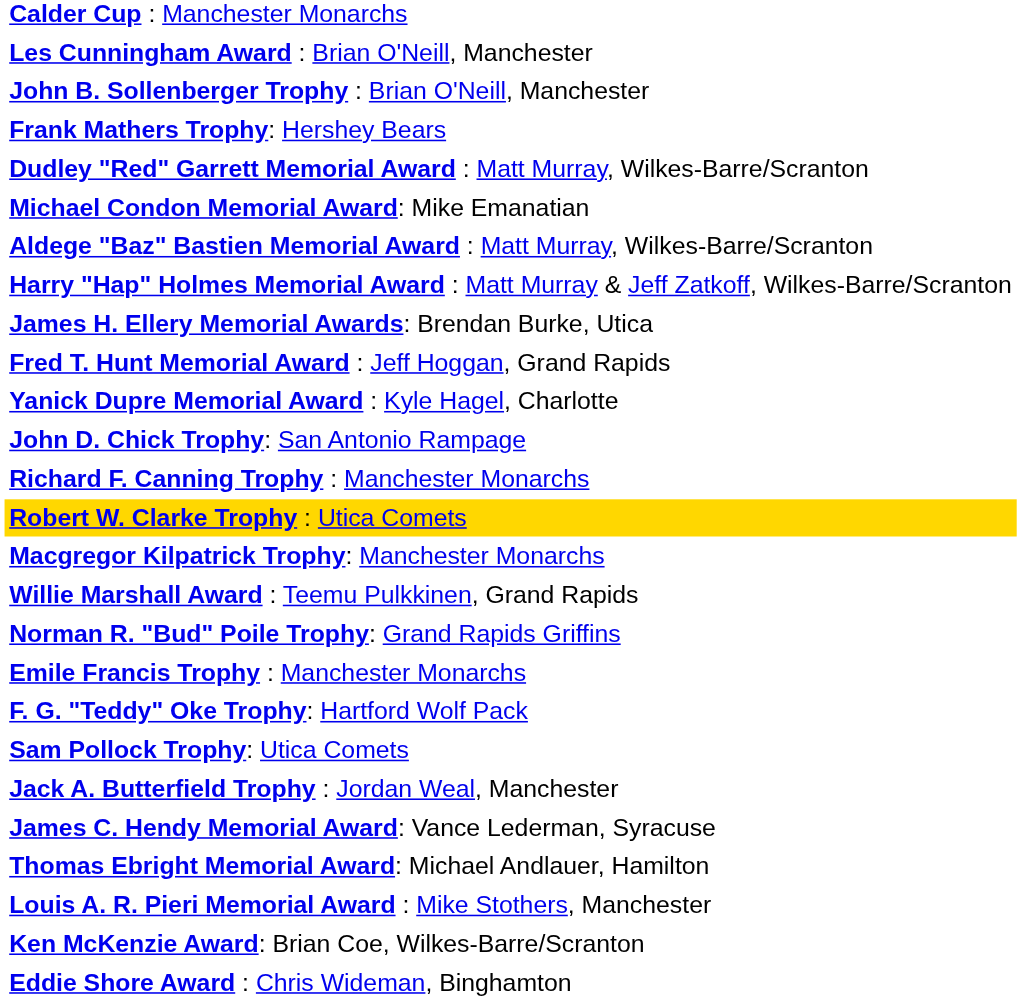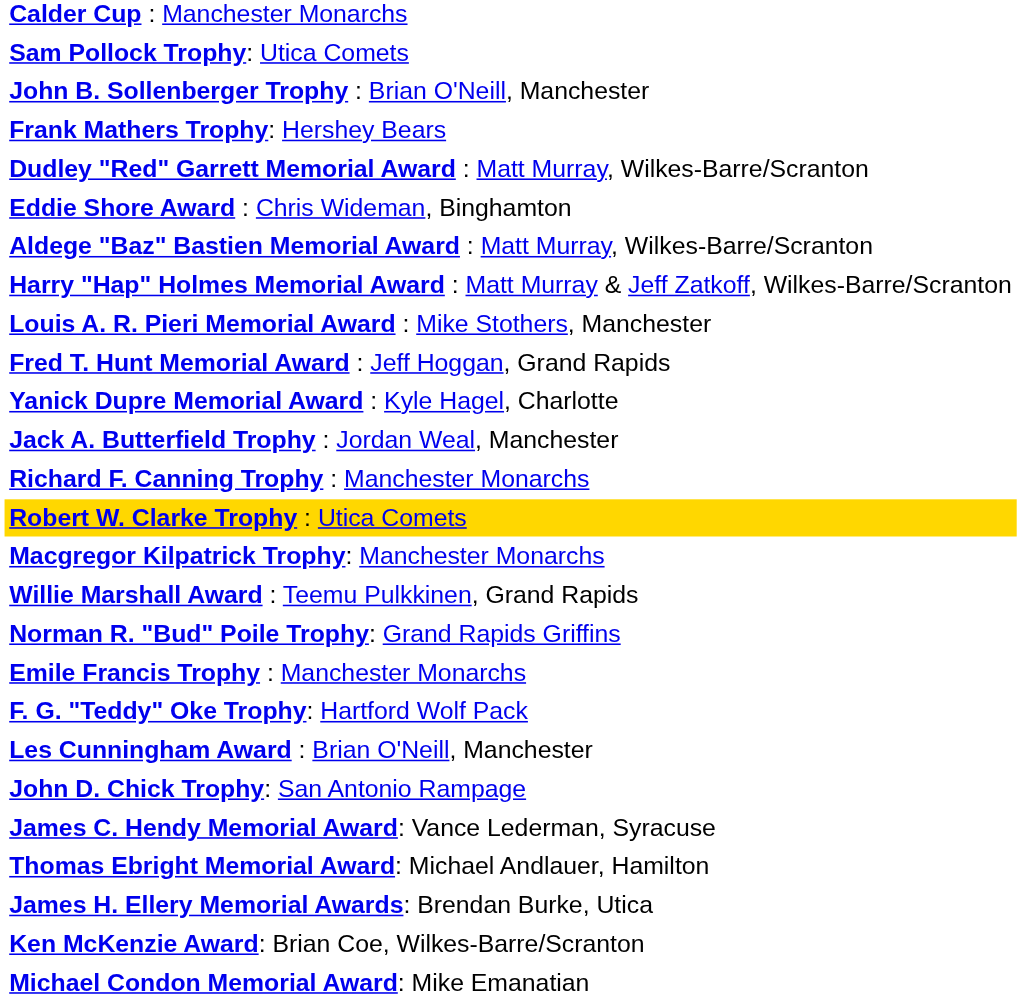(301, 52) Les Cunningham Award : Brian O'Neill, Manchester -> (209, 52) Sam Pollock Trophy: Utica Comets
(299, 207) Michael Condon Memorial Award: Mike Emanatian -> (290, 207) Eddie Shore Award : Chris Wideman, Binghamton
(331, 323) James H. Ellery Memorial Awards: Brendan Burke, Utica -> (360, 323) Louis A. R. Pieri Memorial Award : Mike Stothers, Manchester
(268, 440) John D. Chick Trophy: San Antonio Rampage -> (314, 440) Jack A. Butterfield Trophy : Jordan Weal, Manchester
(209, 750) Sam Pollock Trophy: Utica Comets -> (301, 750) Les Cunningham Award : Brian O'Neill, Manchester
(314, 788) Jack A. Butterfield Trophy : Jordan Weal, Manchester -> (268, 788) John D. Chick Trophy: San Antonio Rampage
(360, 905) Louis A. R. Pieri Memorial Award : Mike Stothers, Manchester -> (331, 905) James H. Ellery Memorial Awards: Brendan Burke, Utica
(290, 982) Eddie Shore Award : Chris Wideman, Binghamton -> (299, 982) Michael Condon Memorial Award: Mike Emanatian
